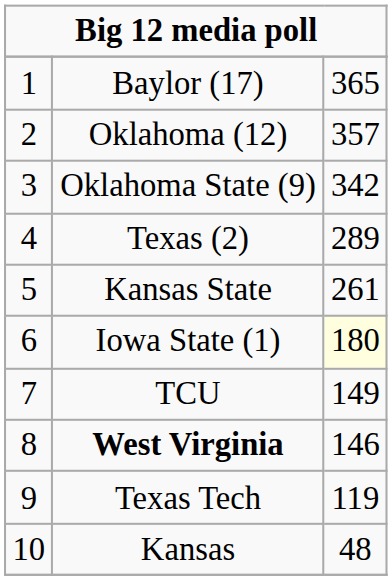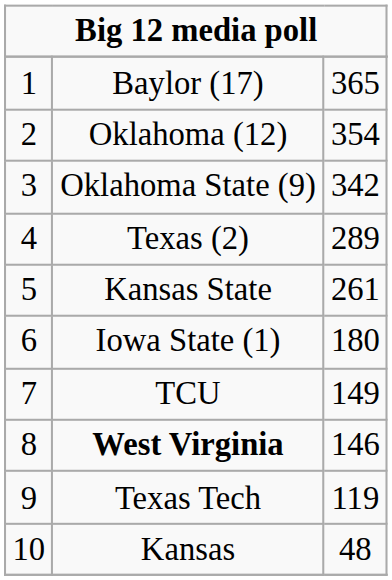(355, 134) 357 -> (355, 134) 354
(355, 341) lightyellow background -> (355, 341) no background
